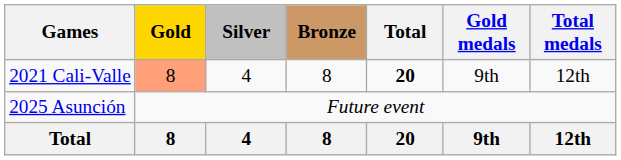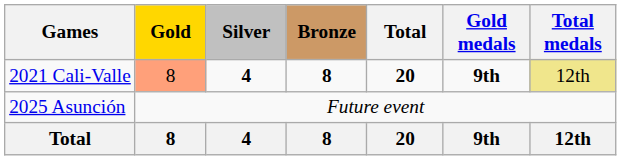(246, 75) normal -> (246, 75) bold
(327, 75) normal -> (327, 75) bold
(487, 75) normal -> (487, 75) bold
(573, 75) no background -> (573, 75) khaki background
